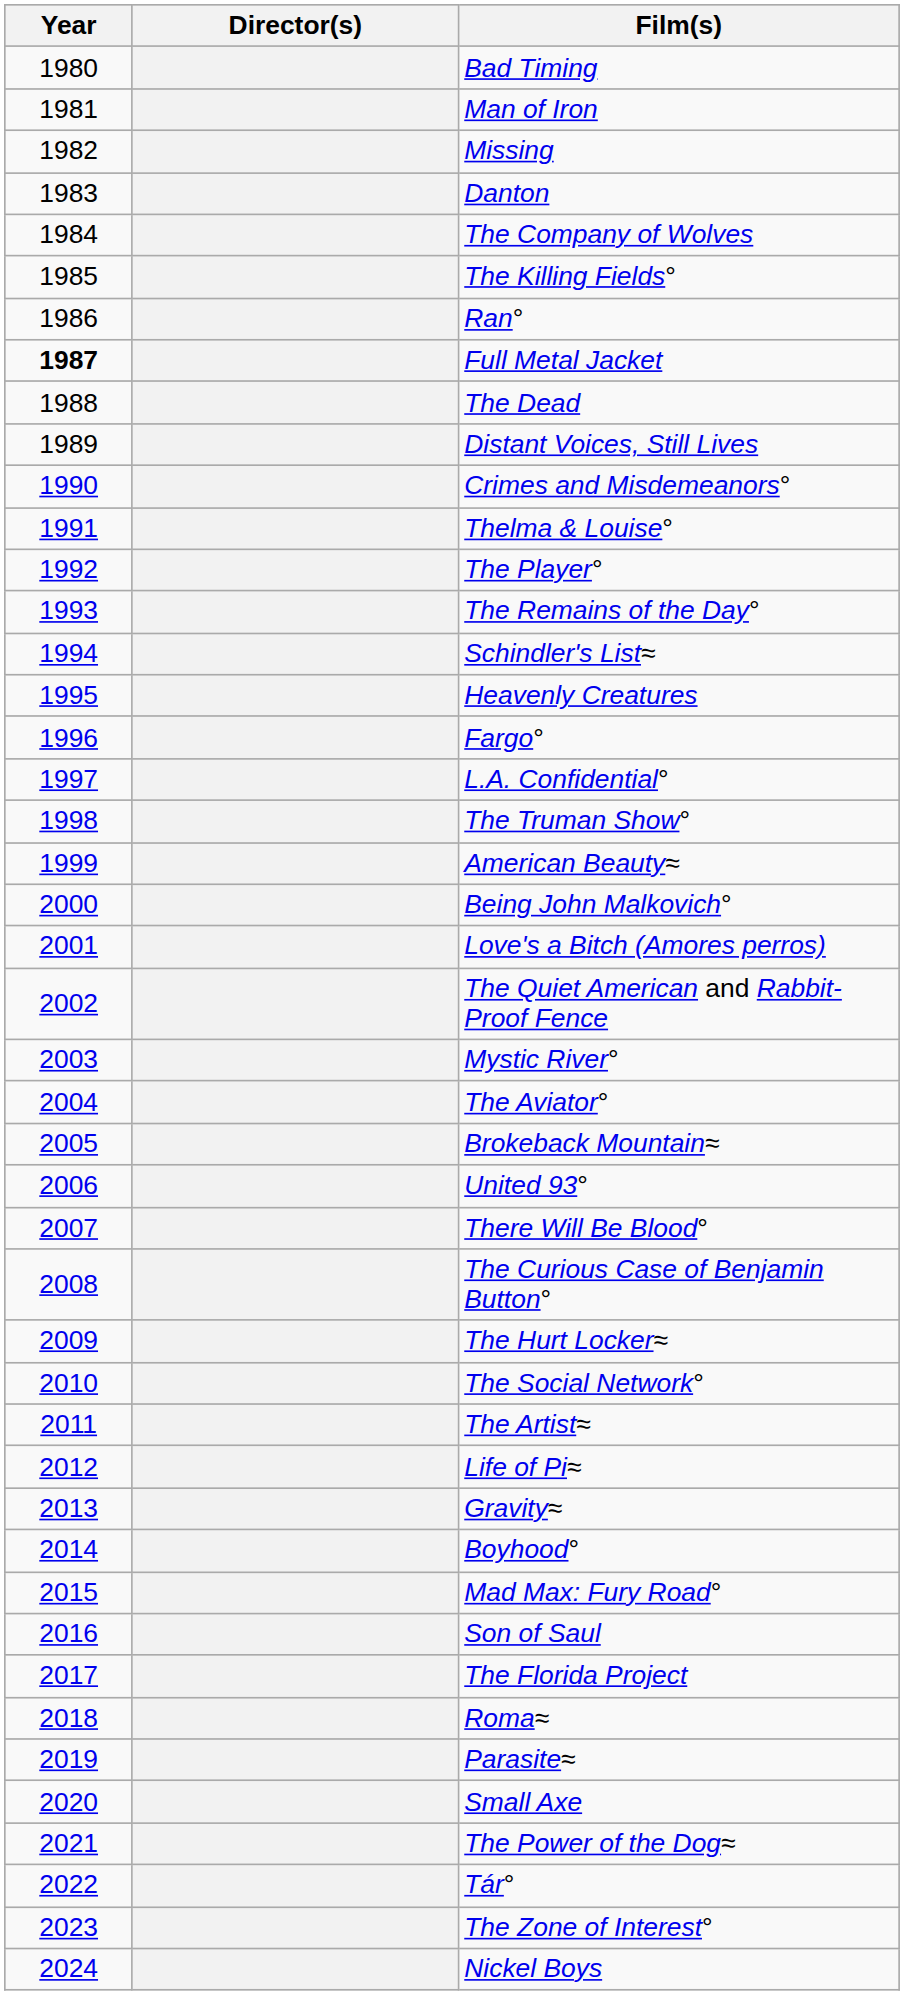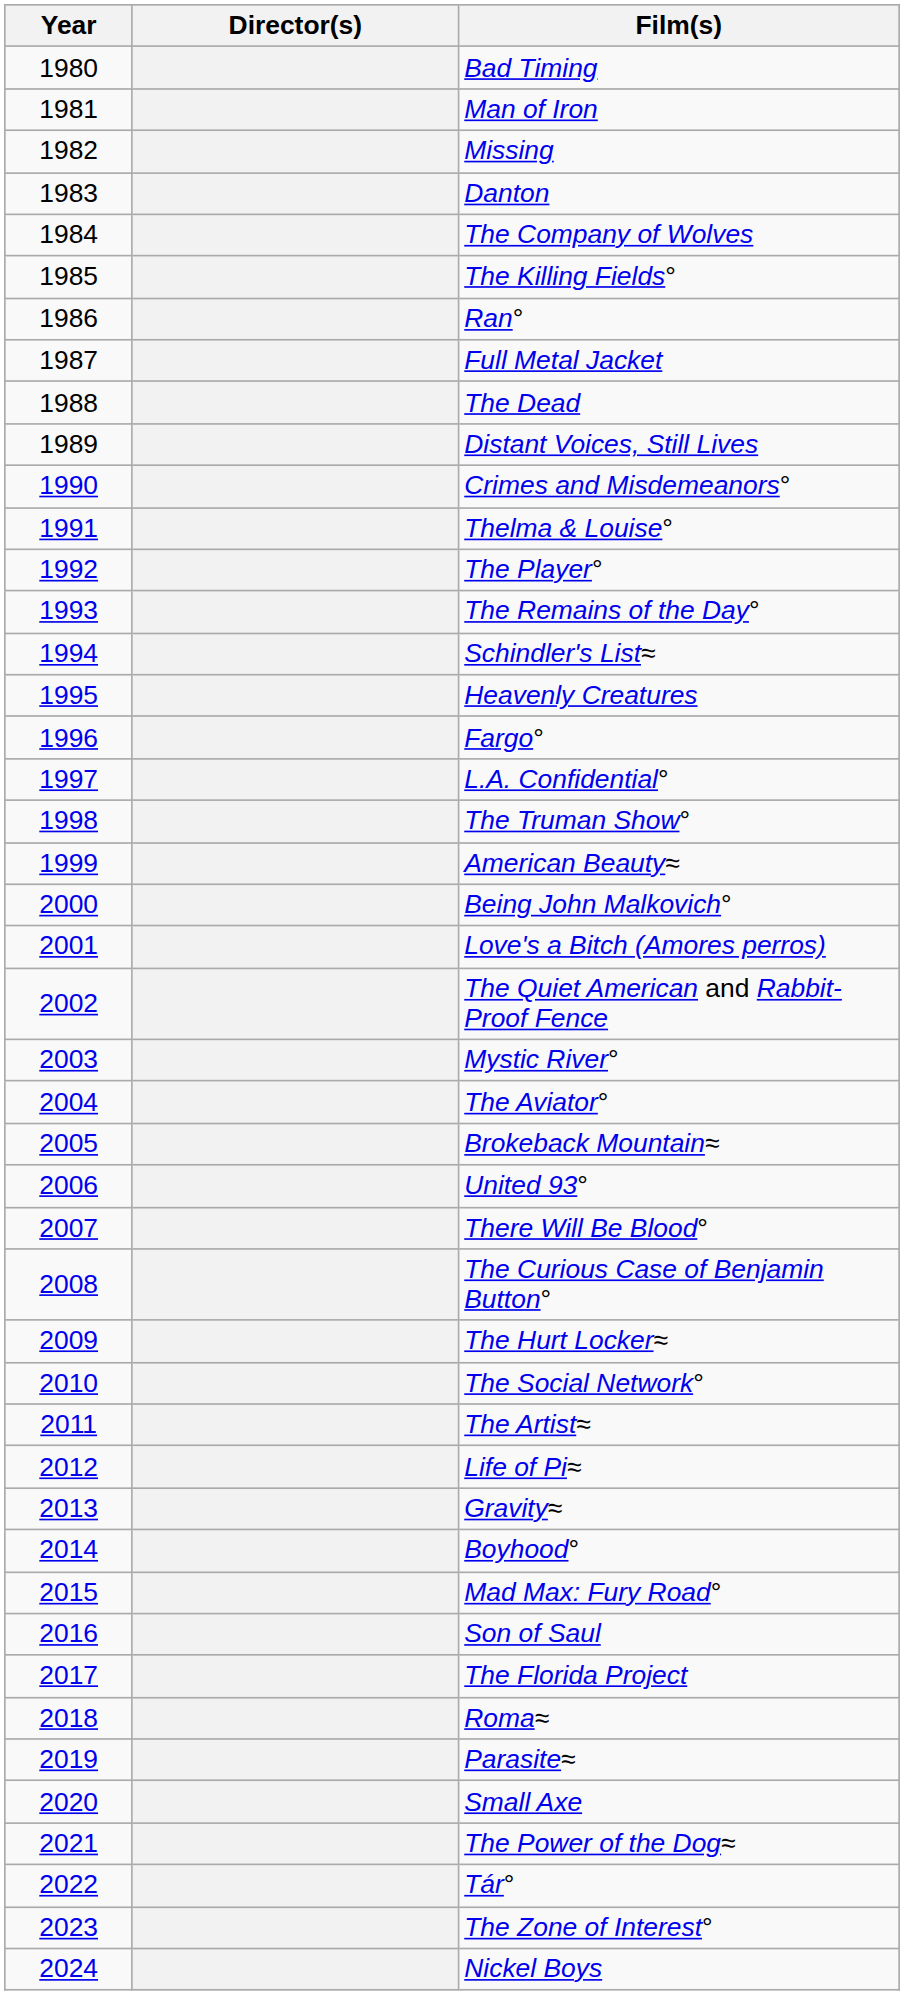(69, 360) bold -> (69, 360) normal
